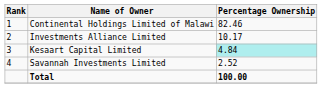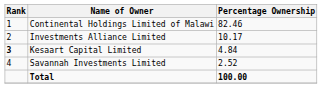(9, 50) normal -> (9, 50) bold
(228, 50) paleturquoise background -> (228, 50) no background
